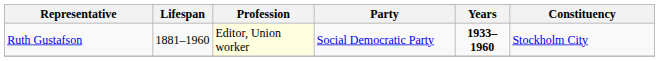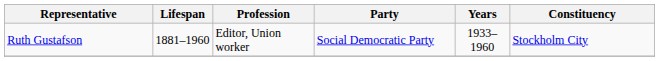(248, 39) lightyellow background -> (248, 39) no background
(482, 39) bold -> (482, 39) normal
